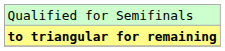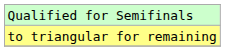(112, 36) bold -> (112, 36) normal
